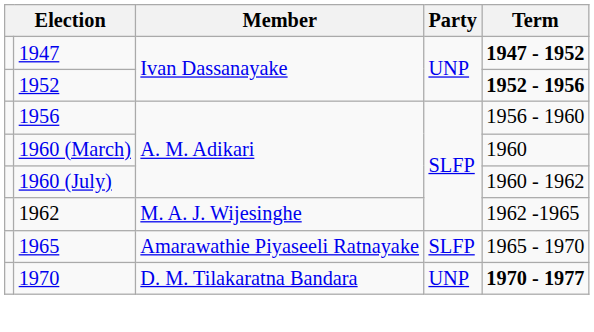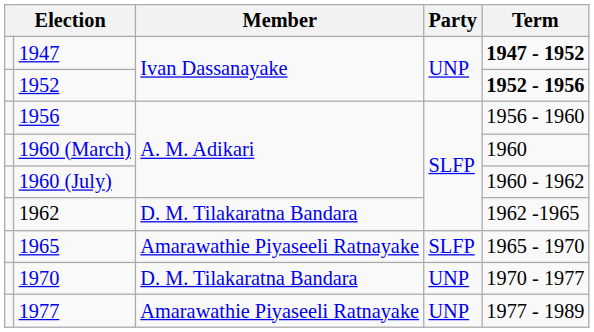(221, 213) M. A. J. Wijesinghe -> (249, 213) D. M. Tilakaratna Bandara
(535, 278) bold -> (535, 278) normal
+ row: (39, 310)
